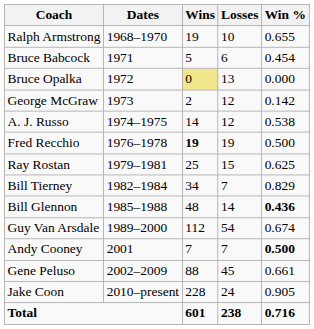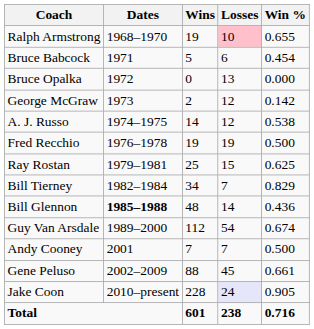(228, 36) no background -> (228, 36) pink background
(189, 79) khaki background -> (189, 79) no background
(192, 143) bold -> (192, 143) normal
(137, 206) normal -> (137, 206) bold
(280, 206) bold -> (280, 206) normal
(280, 249) bold -> (280, 249) normal
(228, 292) no background -> (228, 292) lavender background
